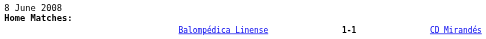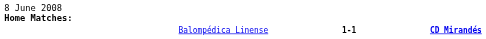(456, 30) normal -> (456, 30) bold
